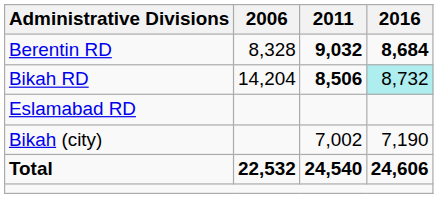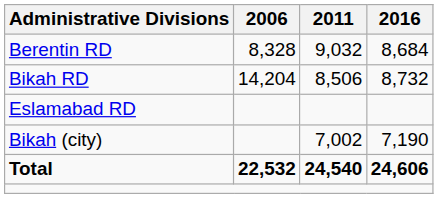(339, 49) bold -> (339, 49) normal
(405, 49) bold -> (405, 49) normal
(339, 79) bold -> (339, 79) normal
(405, 79) paleturquoise background -> (405, 79) no background
